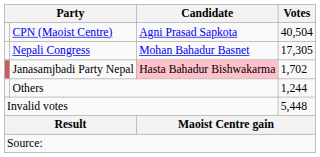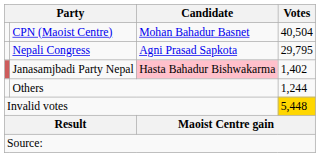(188, 32) Agni Prasad Sapkota -> (194, 32) Mohan Bahadur Basnet
(194, 50) Mohan Bahadur Basnet -> (188, 50) Agni Prasad Sapkota
(297, 50) 17,305 -> (297, 50) 29,795
(294, 69) 1,702 -> (294, 69) 1,402
(294, 106) no background -> (294, 106) gold background
